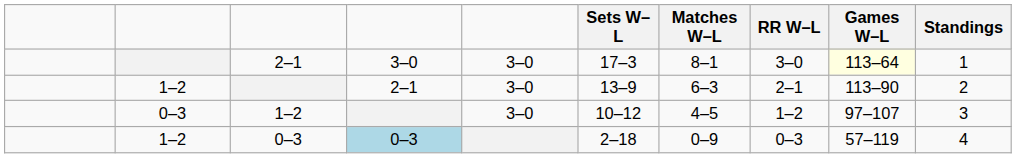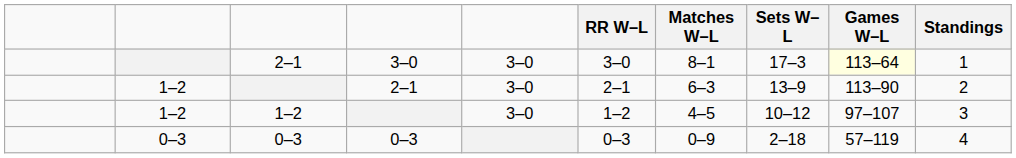columns swapped: (789, 27) <-> (618, 27)
(173, 114) 0–3 -> (173, 114) 1–2
(173, 140) 1–2 -> (173, 140) 0–3
(404, 140) lightblue background -> (404, 140) no background
